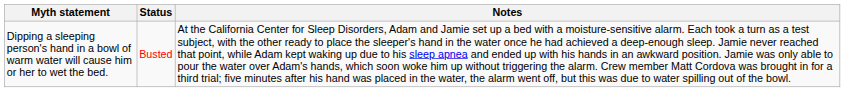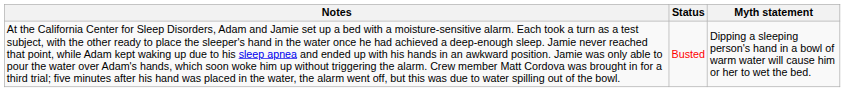columns swapped: (71, 13) <-> (507, 13)
